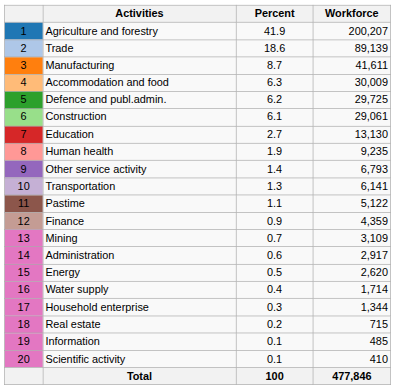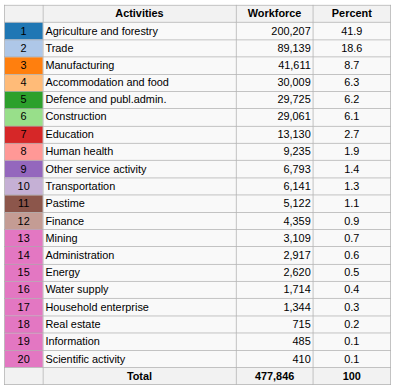columns swapped: (352, 14) <-> (275, 14)
